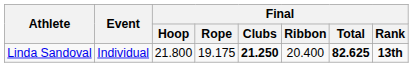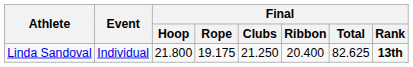(260, 53) bold -> (260, 53) normal
(351, 53) bold -> (351, 53) normal
